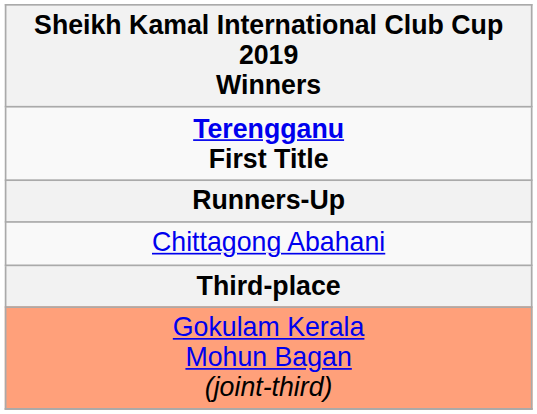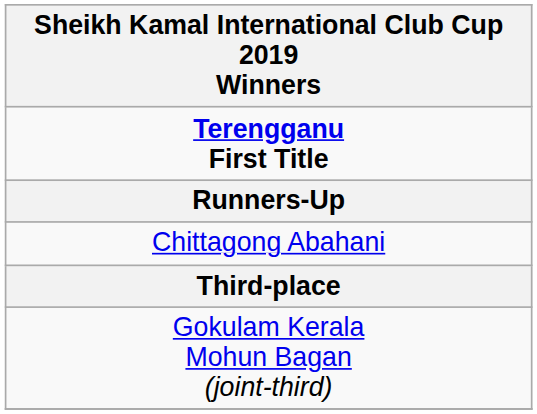(269, 357) lightsalmon background -> (269, 357) no background
